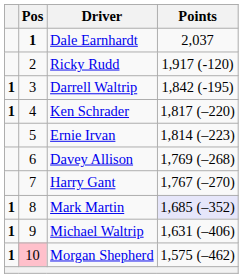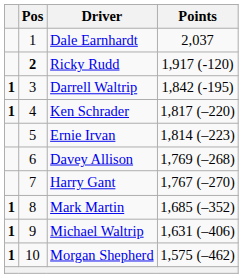(33, 40) bold -> (33, 40) normal
(33, 64) normal -> (33, 64) bold
(198, 207) lavender background -> (198, 207) no background
(33, 254) pink background -> (33, 254) no background
